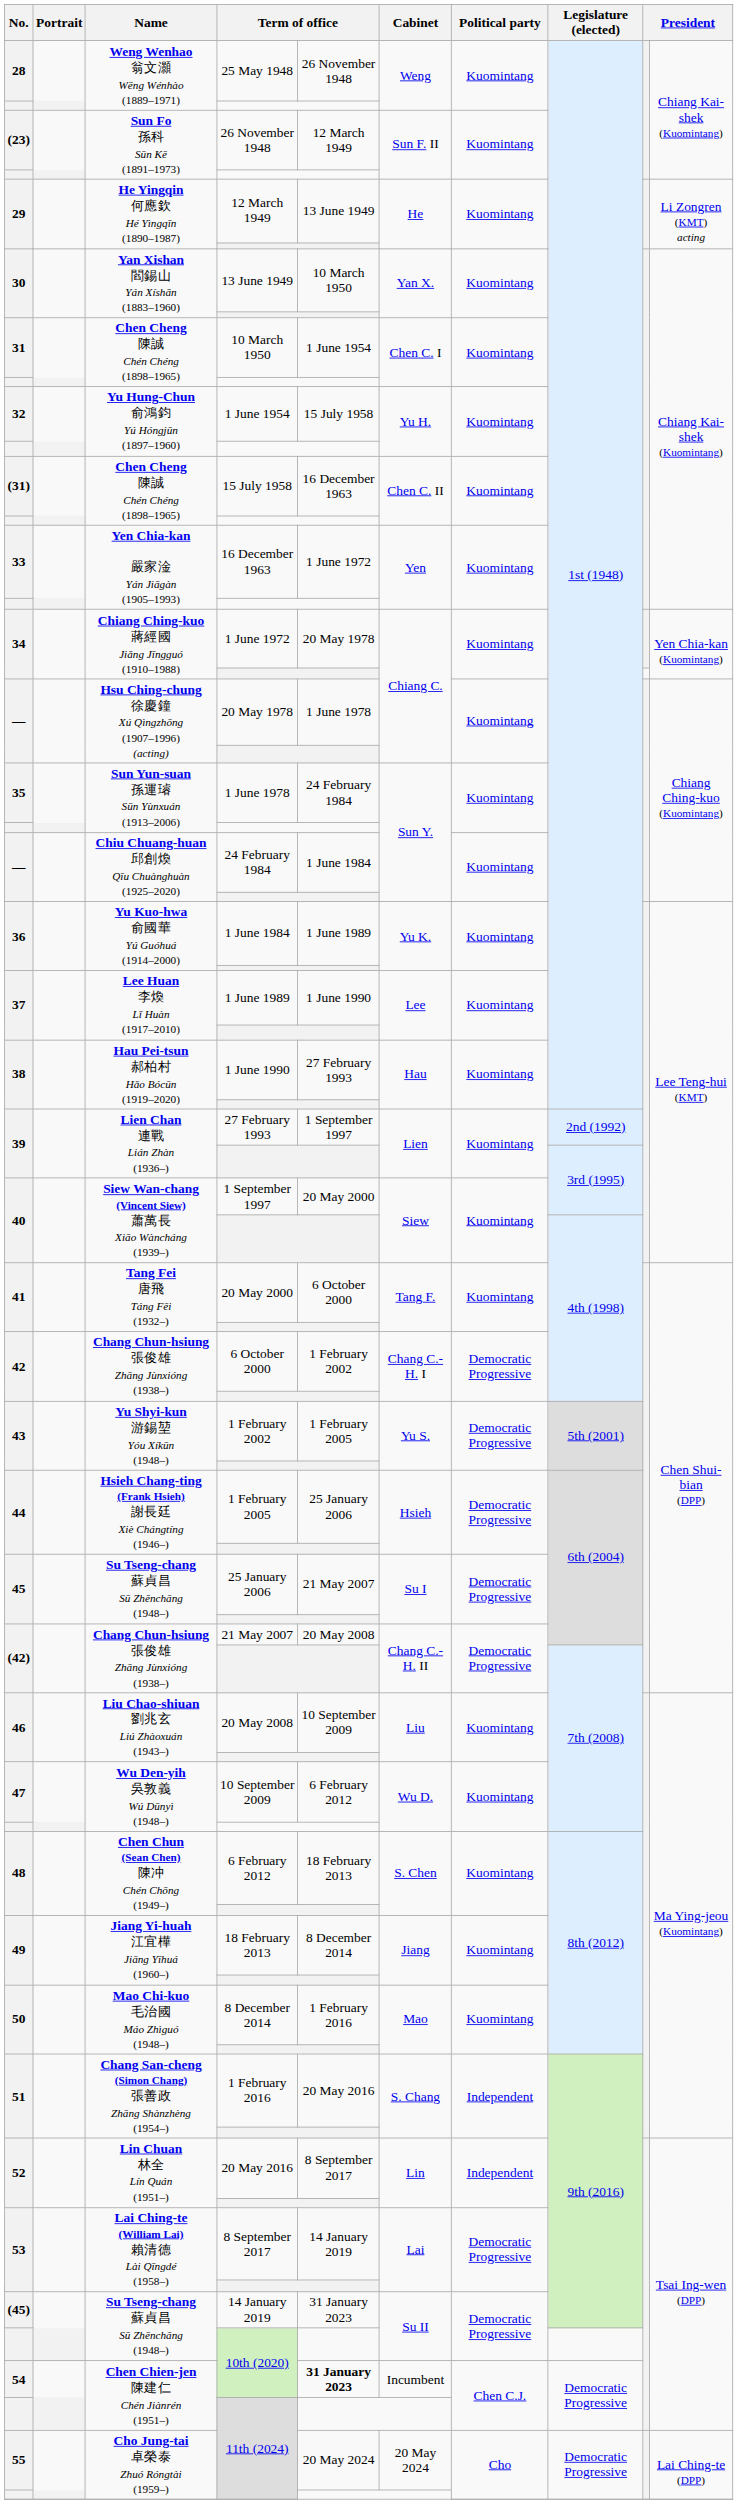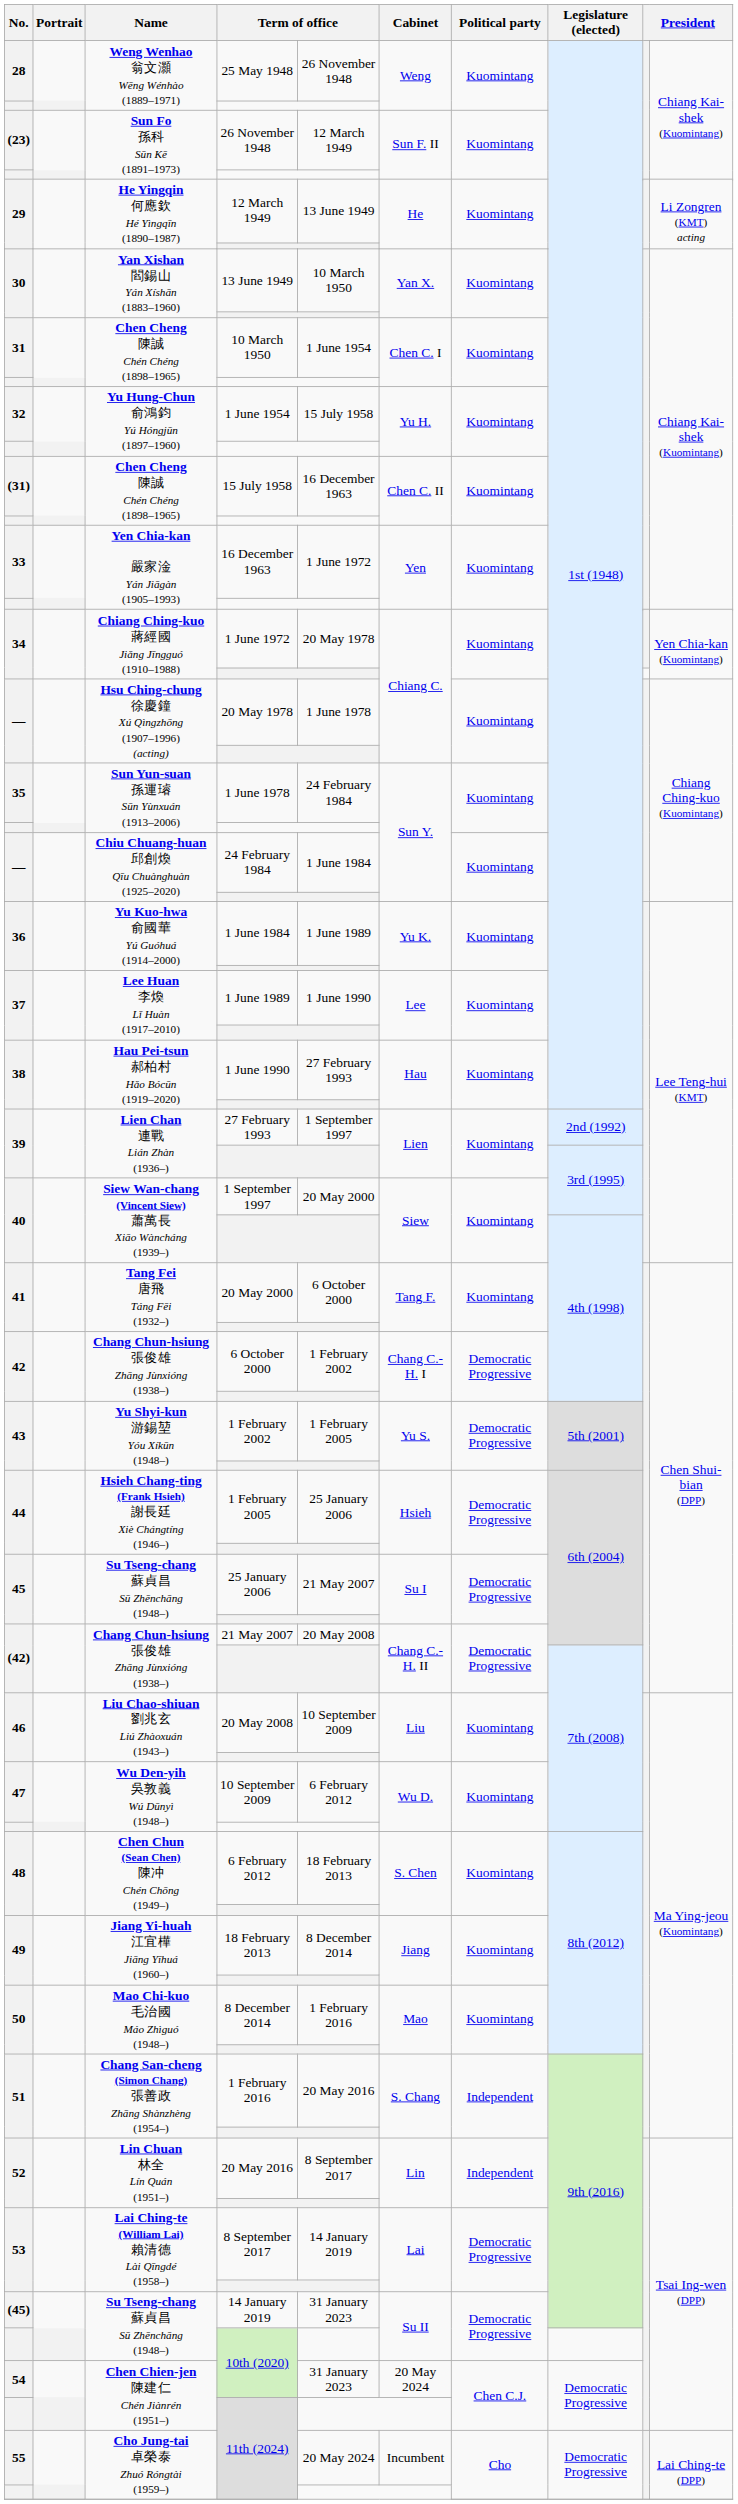(339, 2379) bold -> (339, 2379) normal
(415, 2379) Incumbent -> (415, 2379) 20 May 2024
(415, 2460) 20 May 2024 -> (415, 2457) Incumbent
